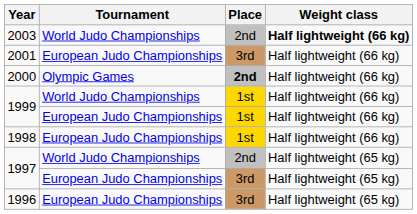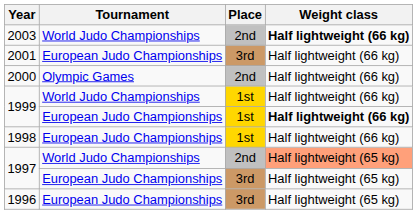(245, 76) bold -> (245, 76) normal
(334, 117) normal -> (339, 117) bold
(334, 158) no background -> (334, 158) lightsalmon background
